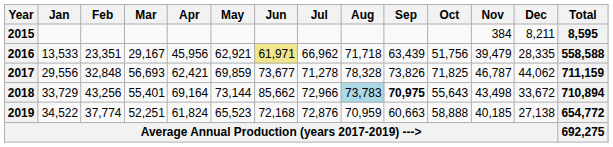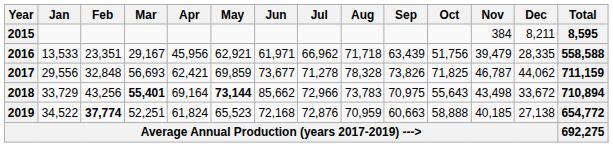(277, 53) khaki background -> (277, 53) no background
(147, 93) normal -> (147, 93) bold
(233, 93) normal -> (233, 93) bold
(363, 93) lightblue background -> (363, 93) no background
(407, 93) bold -> (407, 93) normal
(103, 112) normal -> (103, 112) bold
